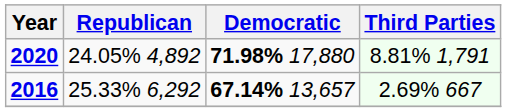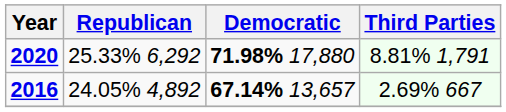(134, 56) 24.05% 4,892 -> (134, 56) 25.33% 6,292
(134, 90) 25.33% 6,292 -> (134, 90) 24.05% 4,892
